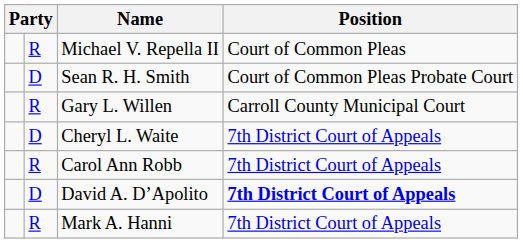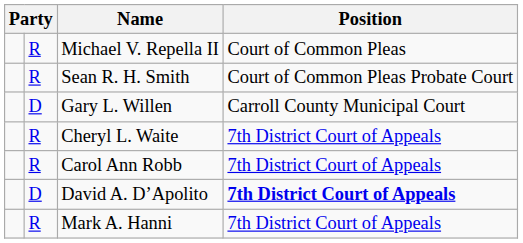(35, 77) D -> (35, 77) R
(35, 106) R -> (35, 106) D
(35, 135) D -> (35, 135) R
